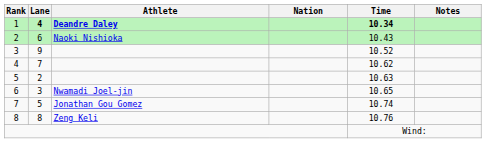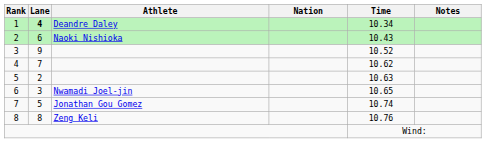(86, 24) bold -> (86, 24) normal
(381, 24) bold -> (381, 24) normal
